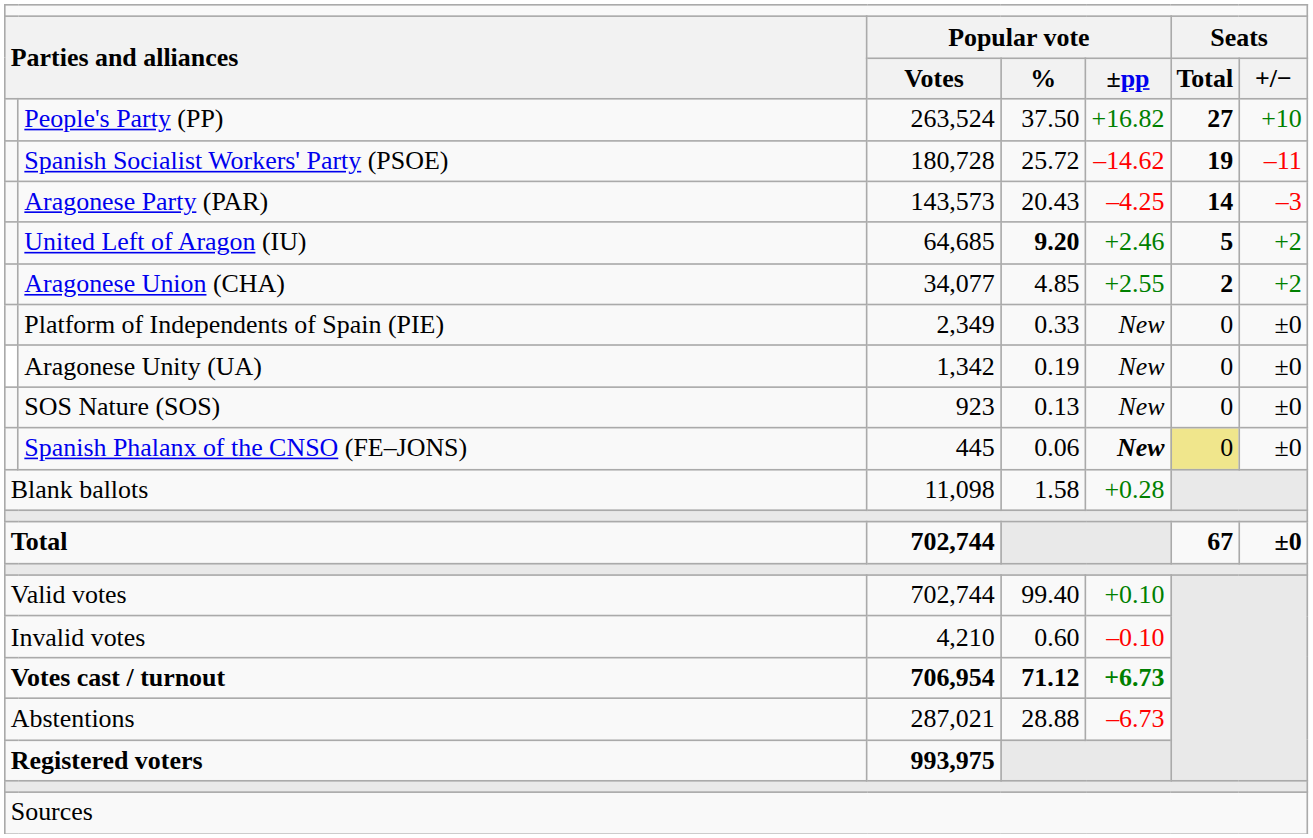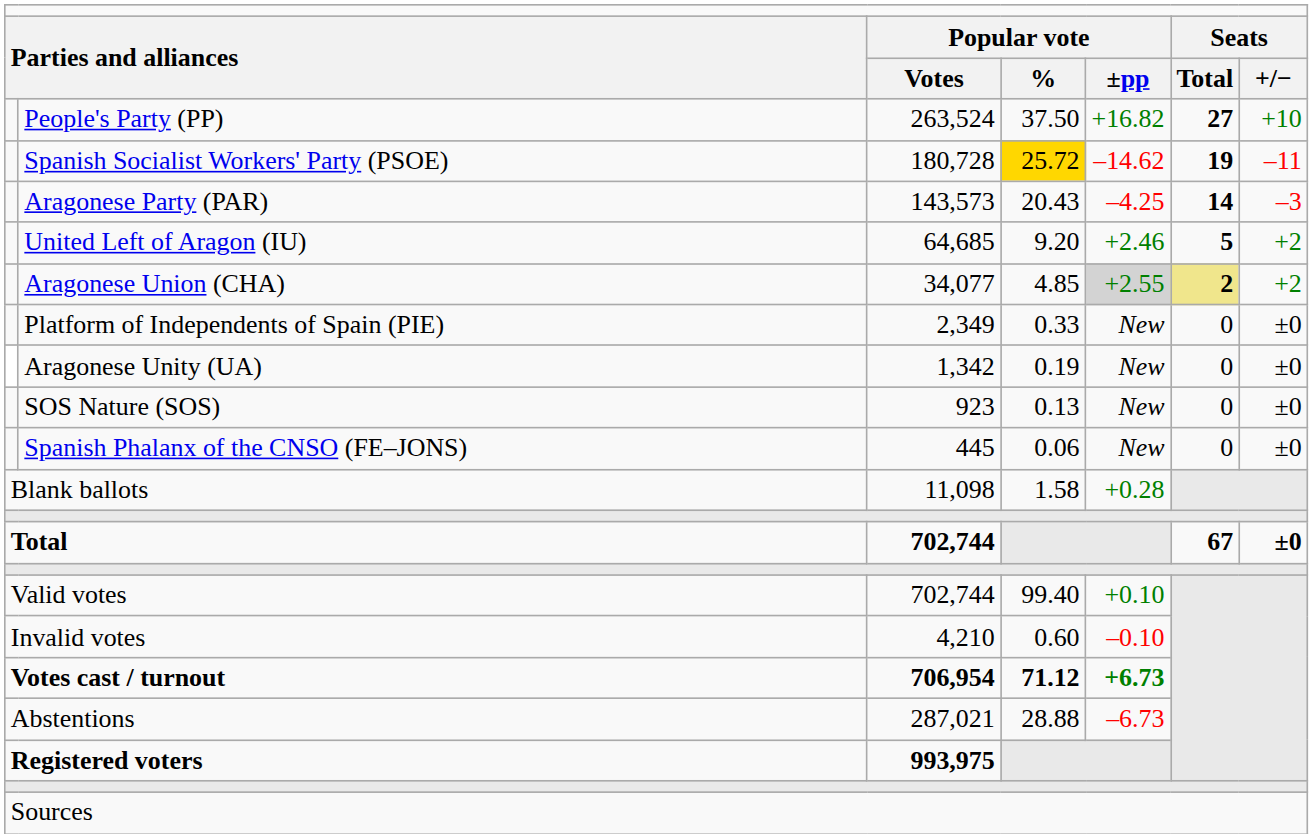(1050, 160) no background -> (1050, 160) gold background
(1057, 242) bold -> (1057, 242) normal
(1134, 283) no background -> (1134, 283) lightgrey background
(1227, 283) no background -> (1227, 283) khaki background
(1141, 448) bold -> (1141, 448) normal
(1227, 448) khaki background -> (1227, 448) no background
